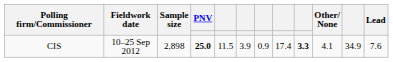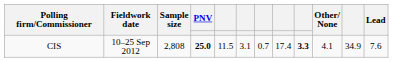(174, 46) 2,898 -> (174, 46) 2,808
(245, 46) 3.9 -> (245, 46) 3.1
(263, 46) 0.9 -> (263, 46) 0.7
